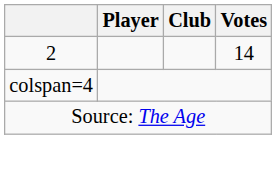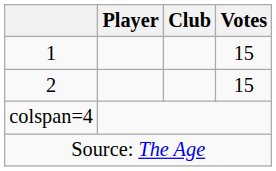+ row: (51, 52)
(244, 52) 14 -> (244, 85) 15
